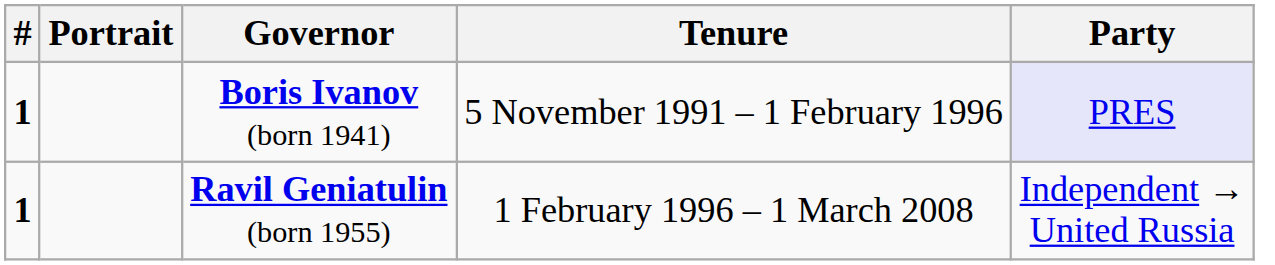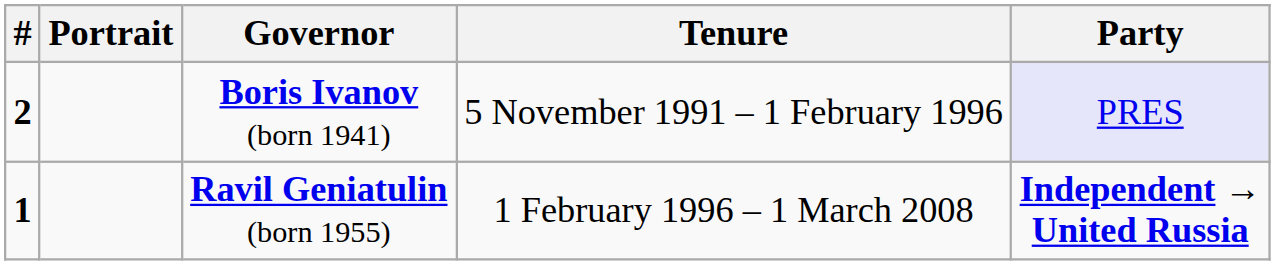(23, 111) 1 -> (23, 111) 2
(1132, 209) normal -> (1140, 209) bold
